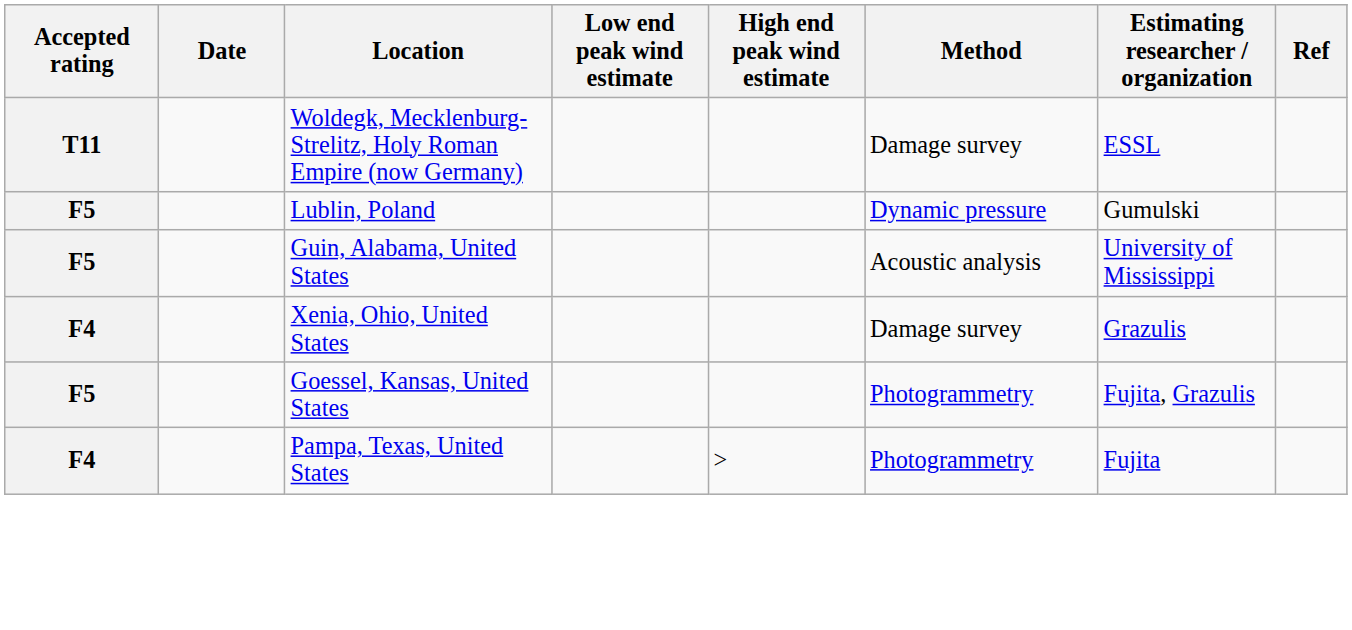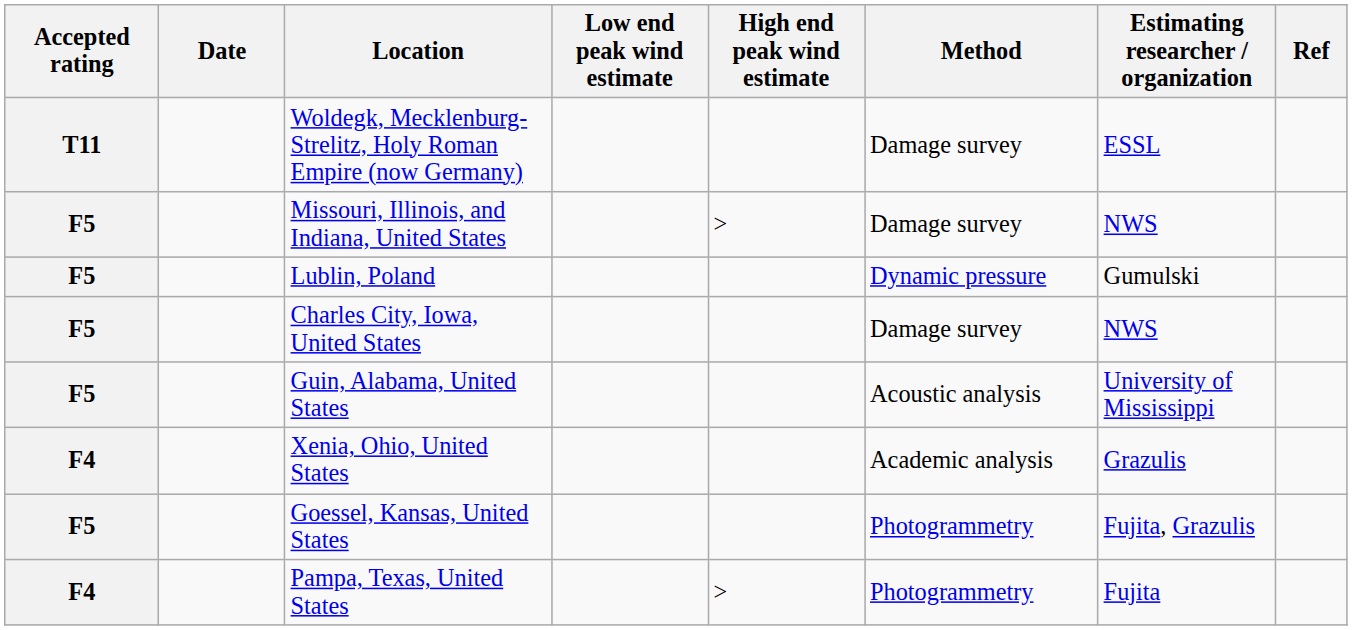+ row: (398, 224)
+ row: (384, 328)
(946, 328) Damage survey -> (962, 460) Academic analysis
